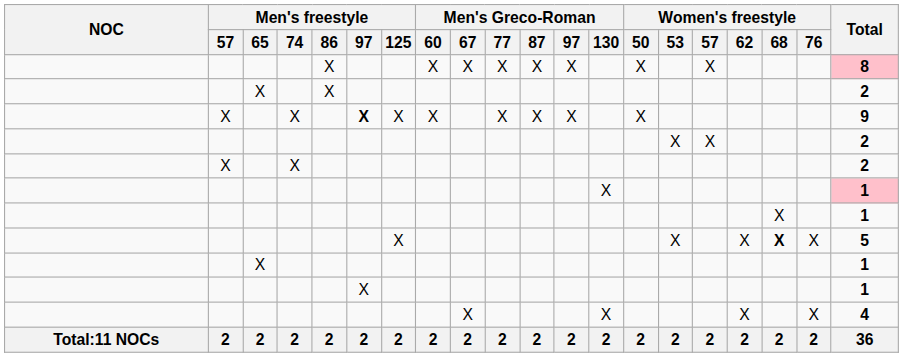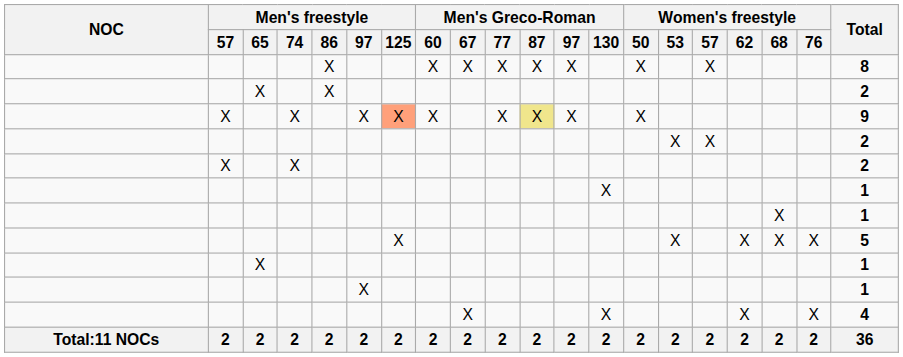(865, 67) pink background -> (865, 67) no background
(364, 117) bold -> (364, 117) normal
(398, 117) no background -> (398, 117) lightsalmon background
(537, 117) no background -> (537, 117) khaki background
(865, 191) pink background -> (865, 191) no background
(779, 241) bold -> (779, 241) normal
